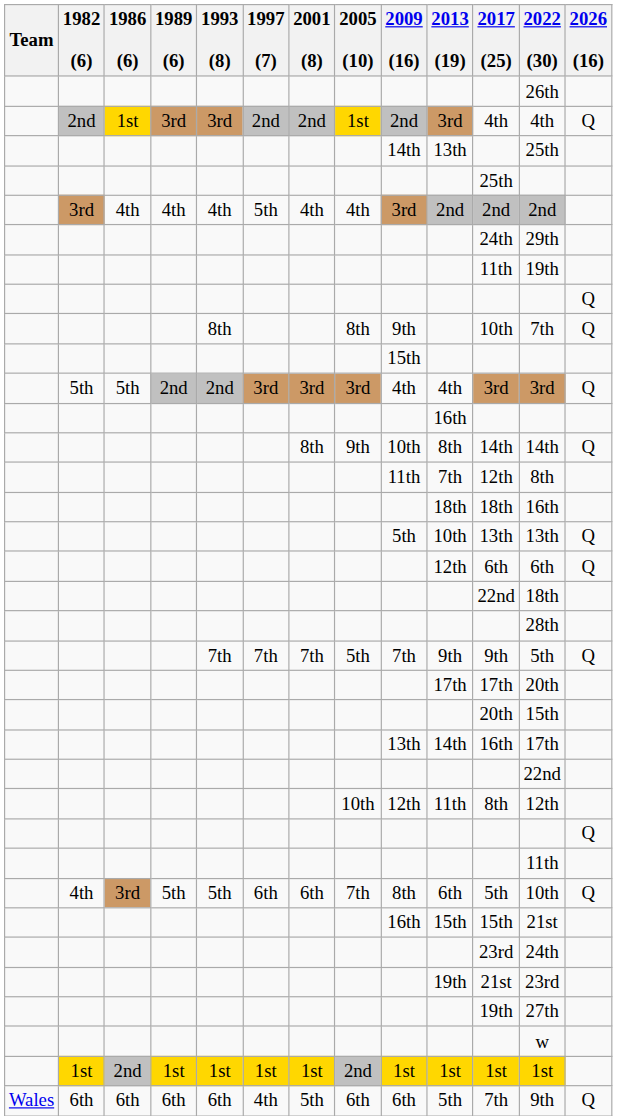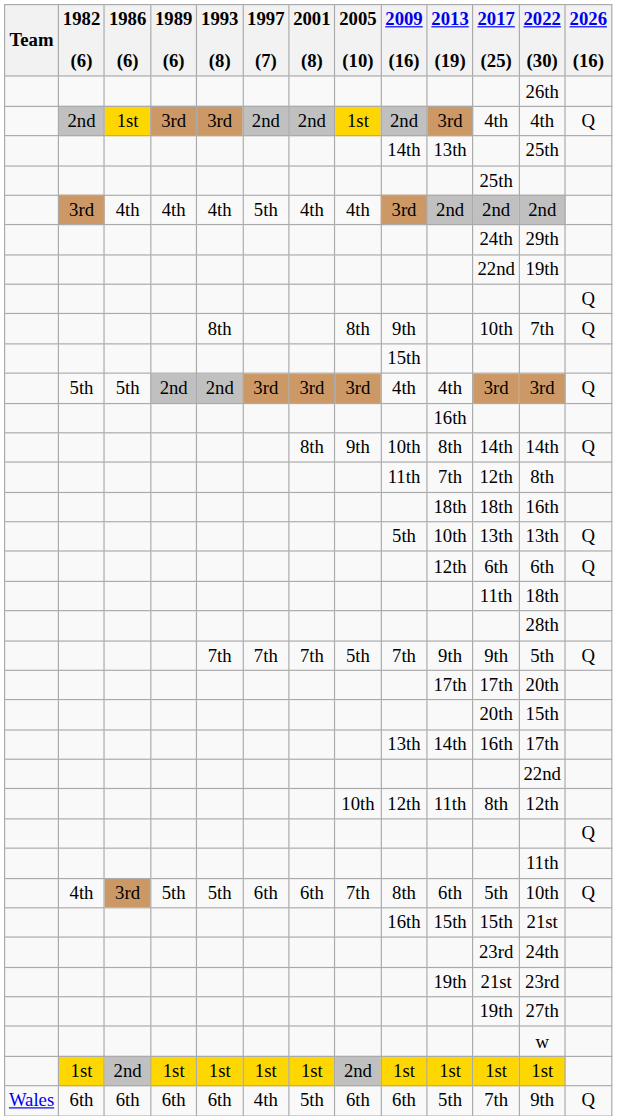(496, 269) 11th -> (496, 269) 22nd
(496, 595) 22nd -> (496, 595) 11th
